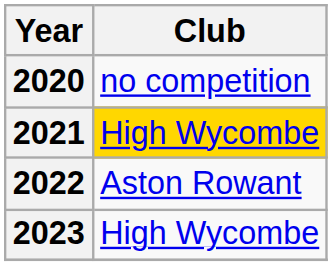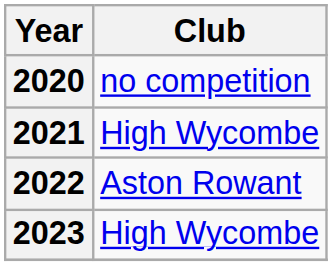(210, 132) gold background -> (210, 132) no background
